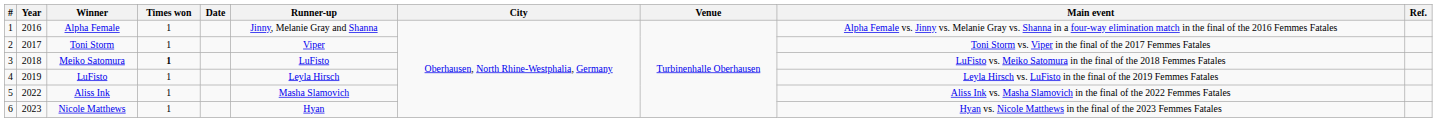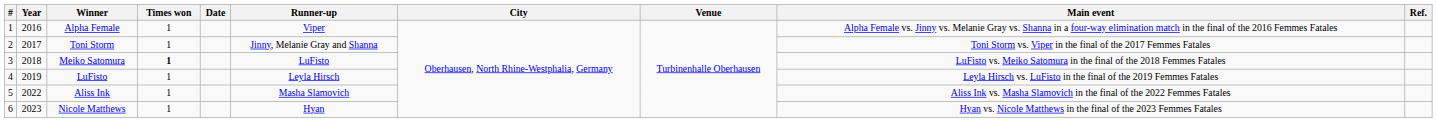(314, 28) Jinny, Melanie Gray and Shanna -> (314, 28) Viper
(314, 44) Viper -> (314, 44) Jinny, Melanie Gray and Shanna
